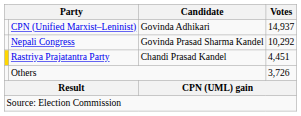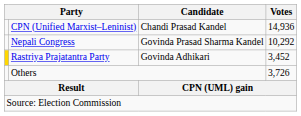(175, 27) Govinda Adhikari -> (184, 27) Chandi Prasad Kandel
(281, 27) 14,937 -> (281, 27) 14,936
(184, 57) Chandi Prasad Kandel -> (175, 57) Govinda Adhikari
(279, 57) 4,451 -> (279, 57) 3,452
